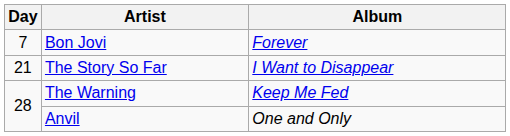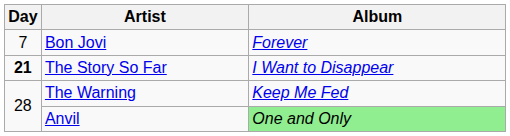(23, 67) normal -> (23, 67) bold
(302, 118) no background -> (302, 118) lightgreen background
